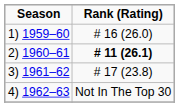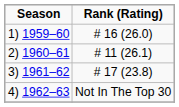(123, 53) bold -> (123, 53) normal
